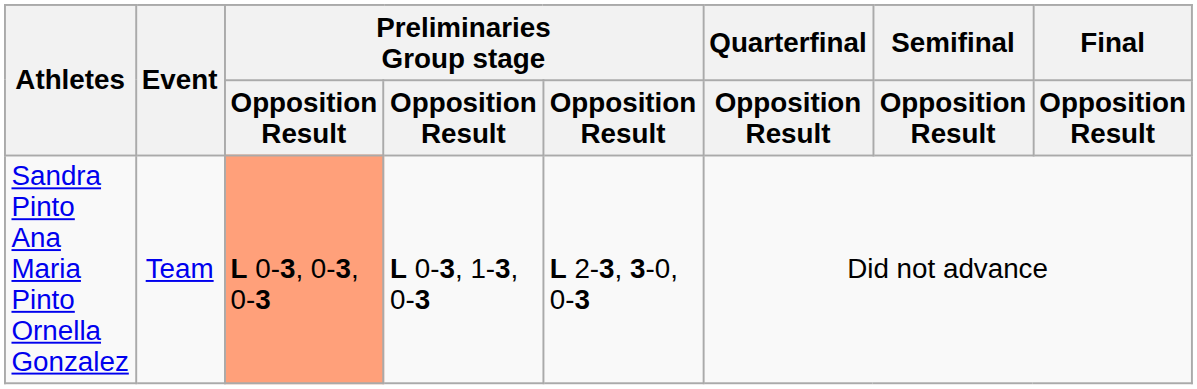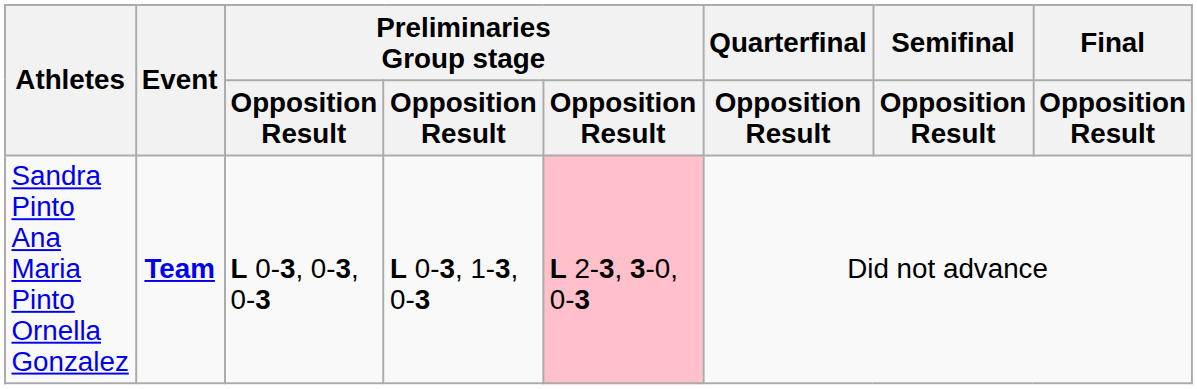(180, 270) normal -> (180, 270) bold
(295, 285) lightsalmon background -> (295, 285) no background
(614, 285) no background -> (614, 285) pink background
